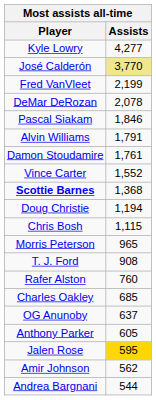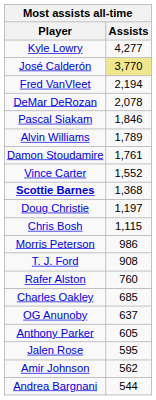(129, 84) 2,199 -> (129, 84) 2,194
(129, 137) 1,791 -> (129, 137) 1,789
(129, 208) 1,194 -> (129, 208) 1,197
(129, 244) 965 -> (129, 244) 986
(129, 350) gold background -> (129, 350) no background
